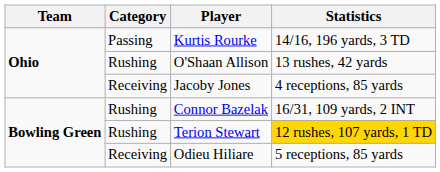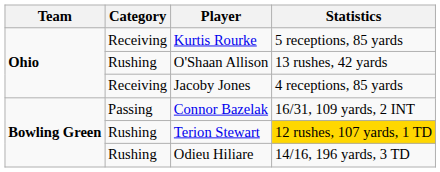(130, 39) Passing -> (138, 39) Receiving
(342, 39) 14/16, 196 yards, 3 TD -> (339, 39) 5 receptions, 85 yards
(132, 108) Rushing -> (130, 108) Passing
(138, 155) Receiving -> (132, 155) Rushing
(339, 155) 5 receptions, 85 yards -> (342, 155) 14/16, 196 yards, 3 TD
